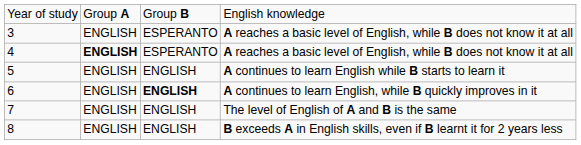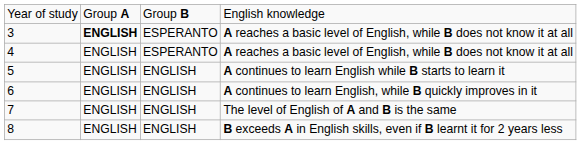(110, 33) normal -> (110, 33) bold
(110, 52) bold -> (110, 52) normal
(170, 91) bold -> (170, 91) normal
